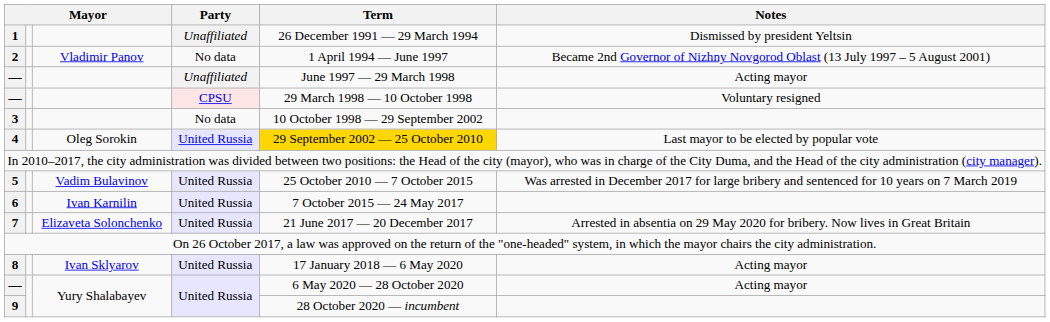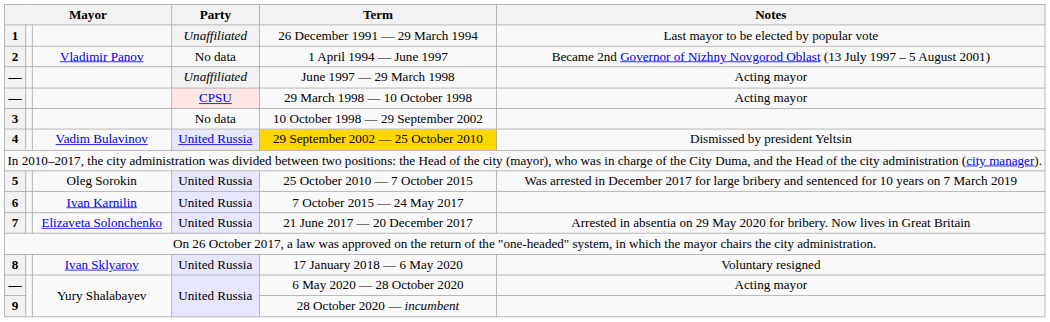(771, 35) Dismissed by president Yeltsin -> (771, 35) Last mayor to be elected by popular vote
(771, 98) Voluntary resigned -> (771, 98) Acting mayor
(102, 139) Oleg Sorokin -> (102, 139) Vadim Bulavinov
(771, 139) Last mayor to be elected by popular vote -> (771, 139) Dismissed by president Yeltsin
(102, 181) Vadim Bulavinov -> (102, 181) Oleg Sorokin
(771, 264) Acting mayor -> (771, 264) Voluntary resigned
